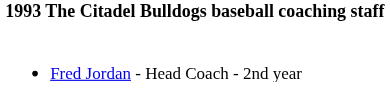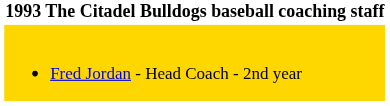(195, 73) no background -> (195, 73) gold background
